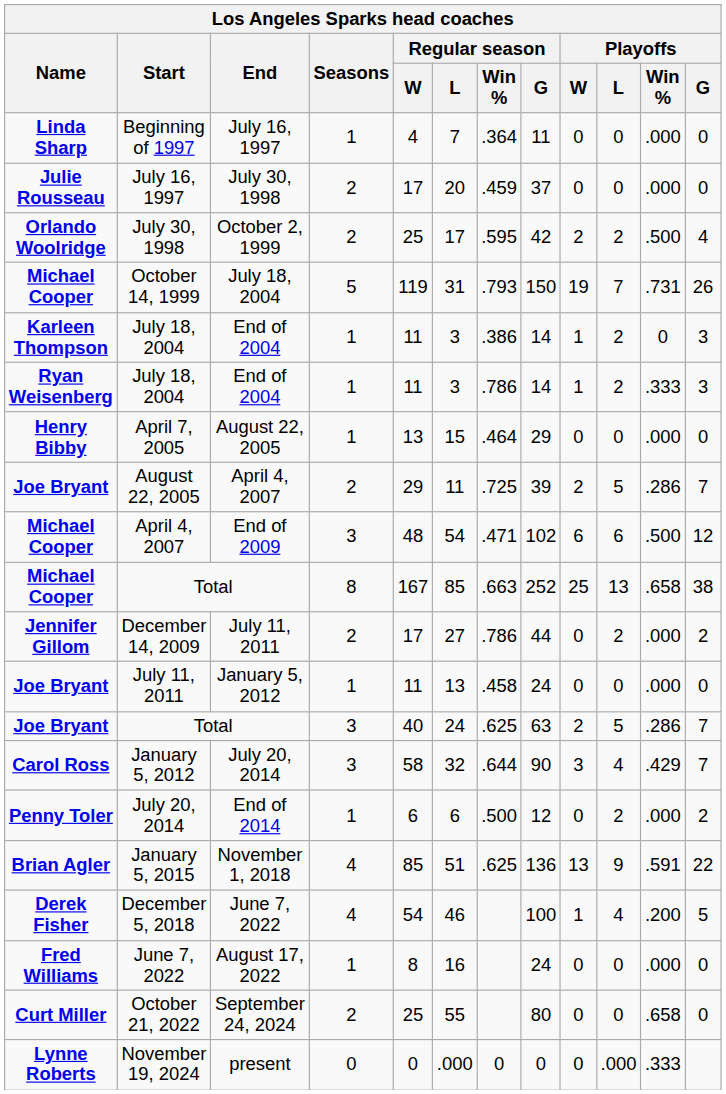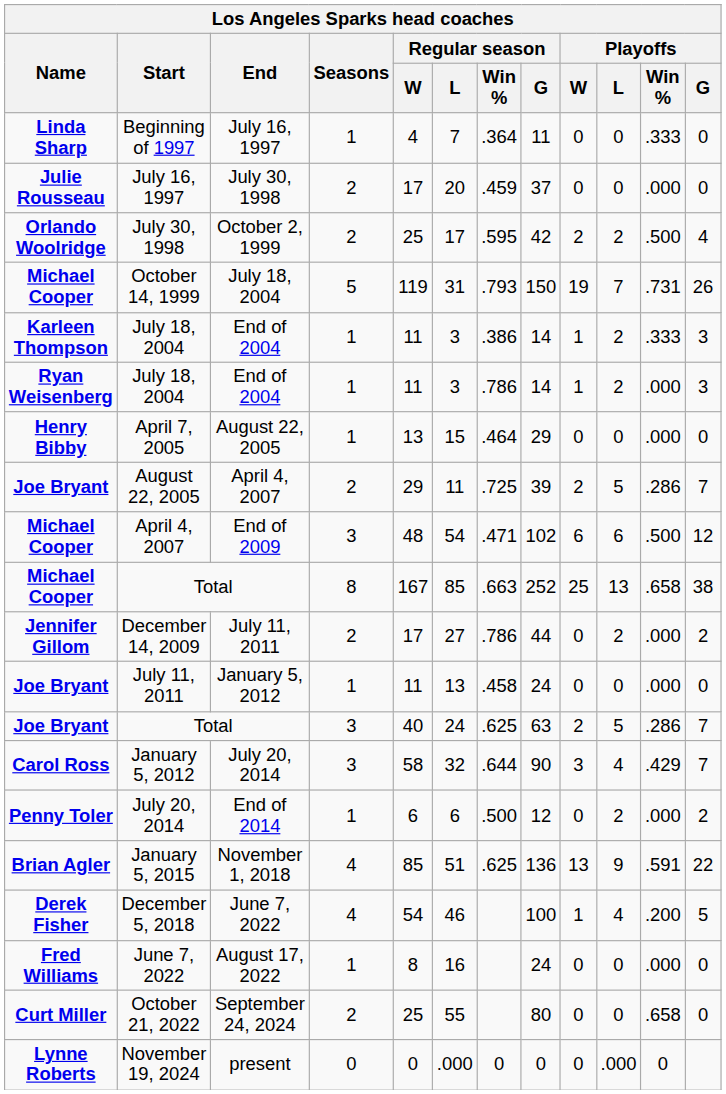(663, 137) .000 -> (663, 137) .333
(663, 337) 0 -> (663, 337) .333
(663, 387) .333 -> (663, 387) .000
(663, 1064) .333 -> (663, 1064) 0
